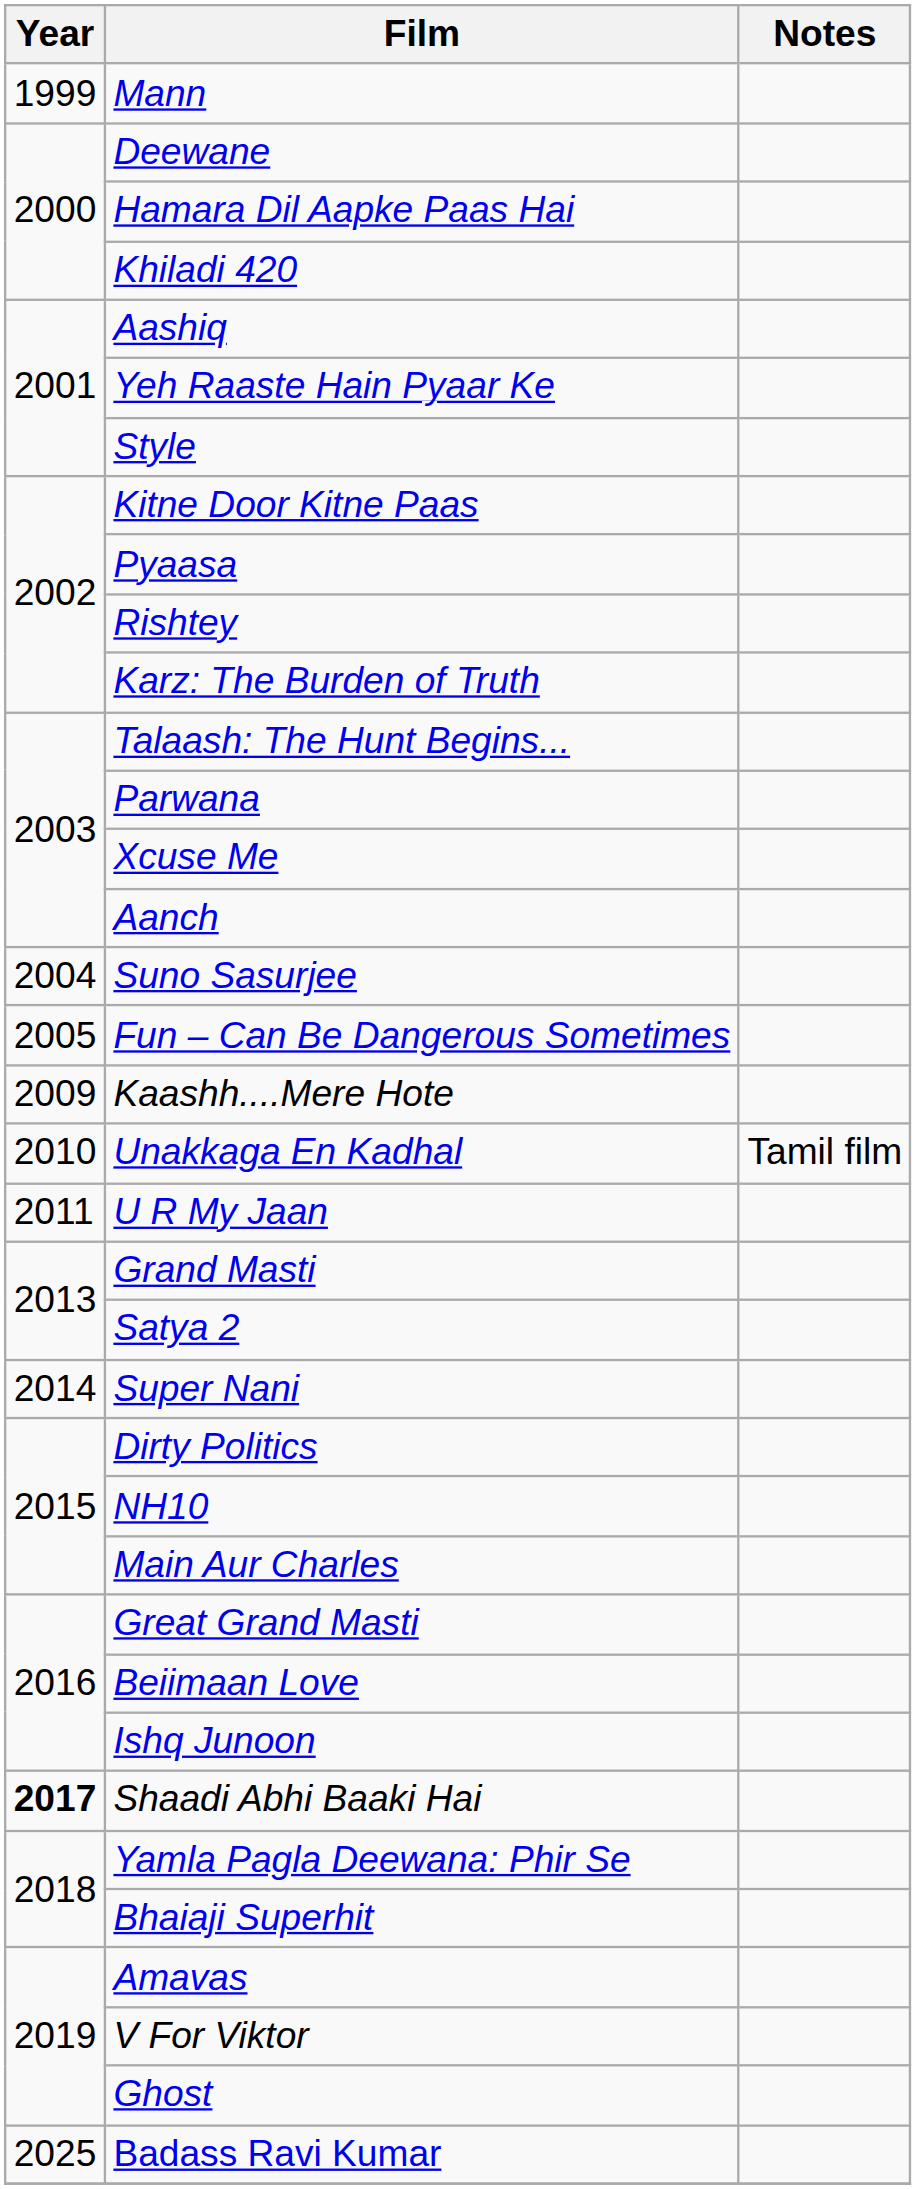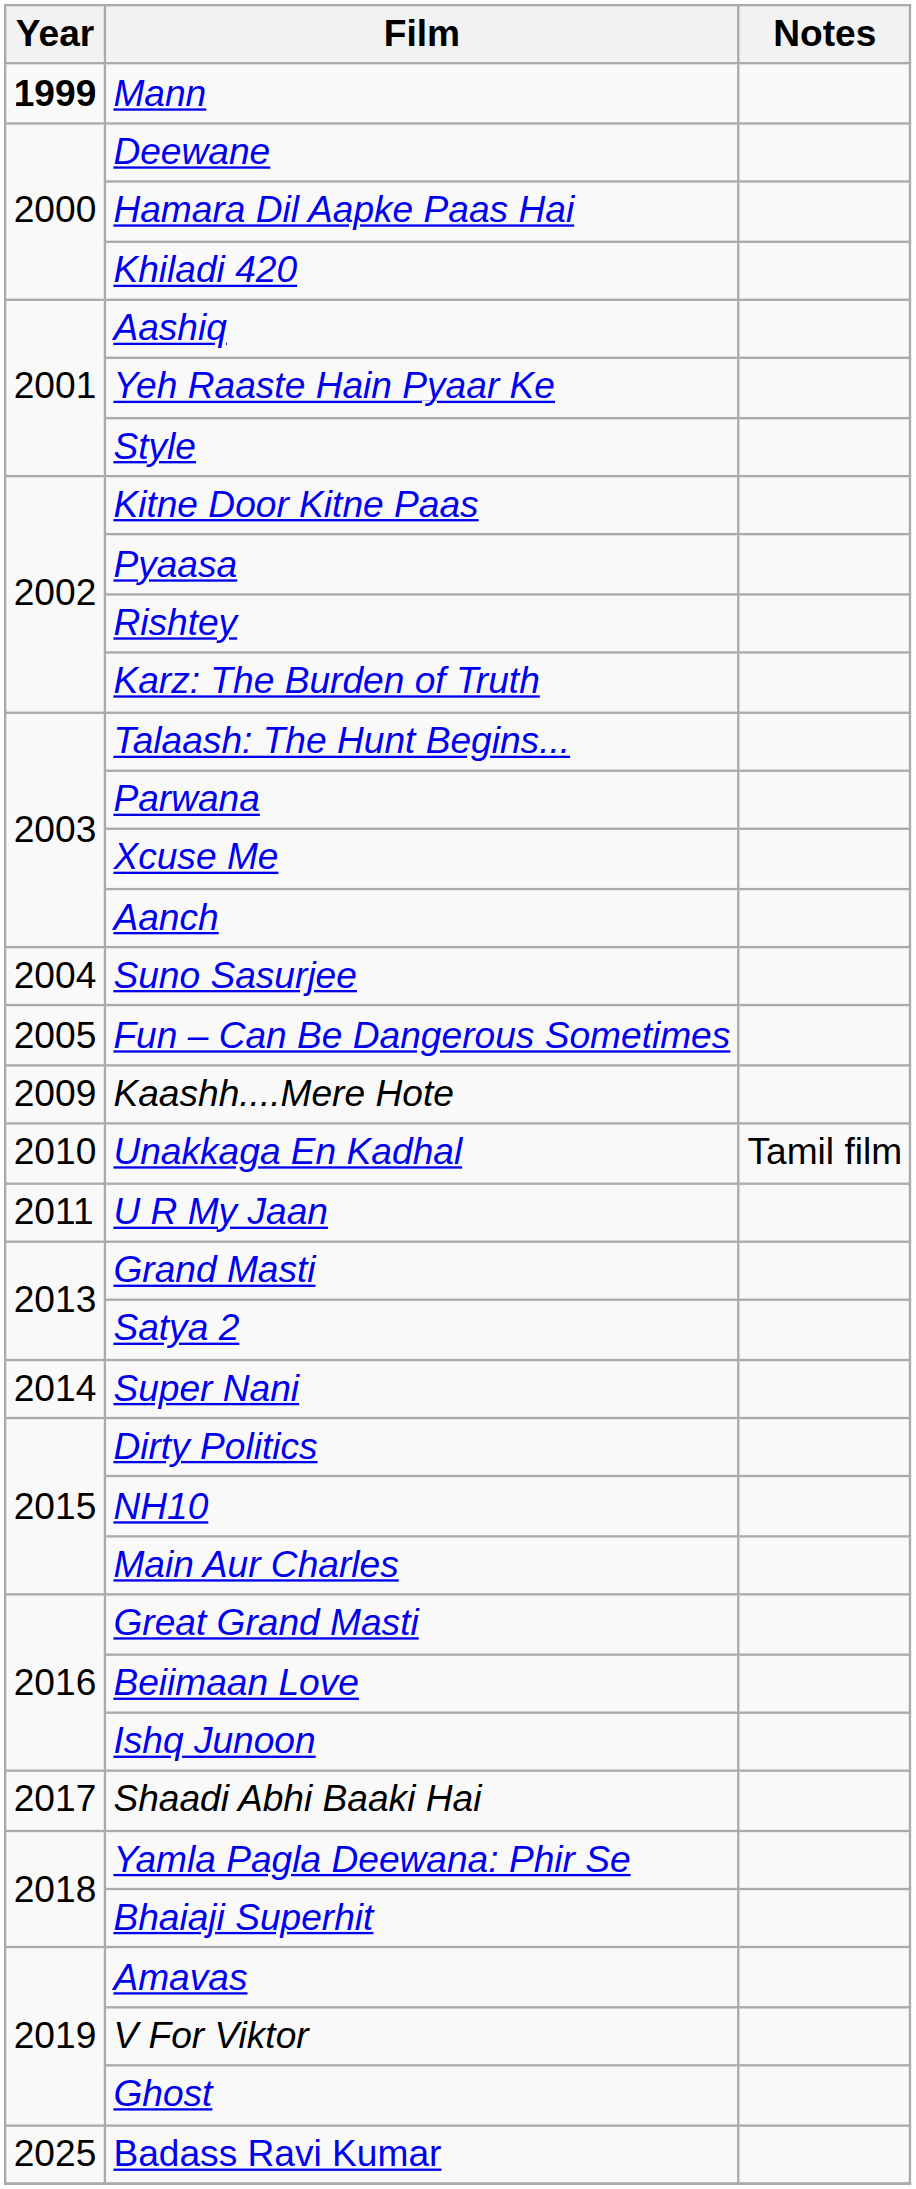(55, 92) normal -> (55, 92) bold
(55, 1800) bold -> (55, 1800) normal
